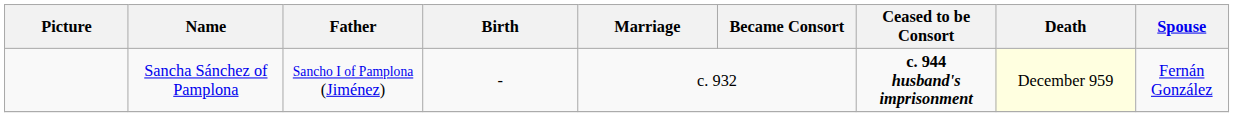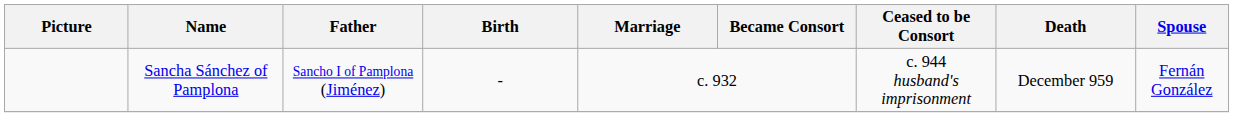(926, 80) bold -> (926, 80) normal
(1066, 80) lightyellow background -> (1066, 80) no background
